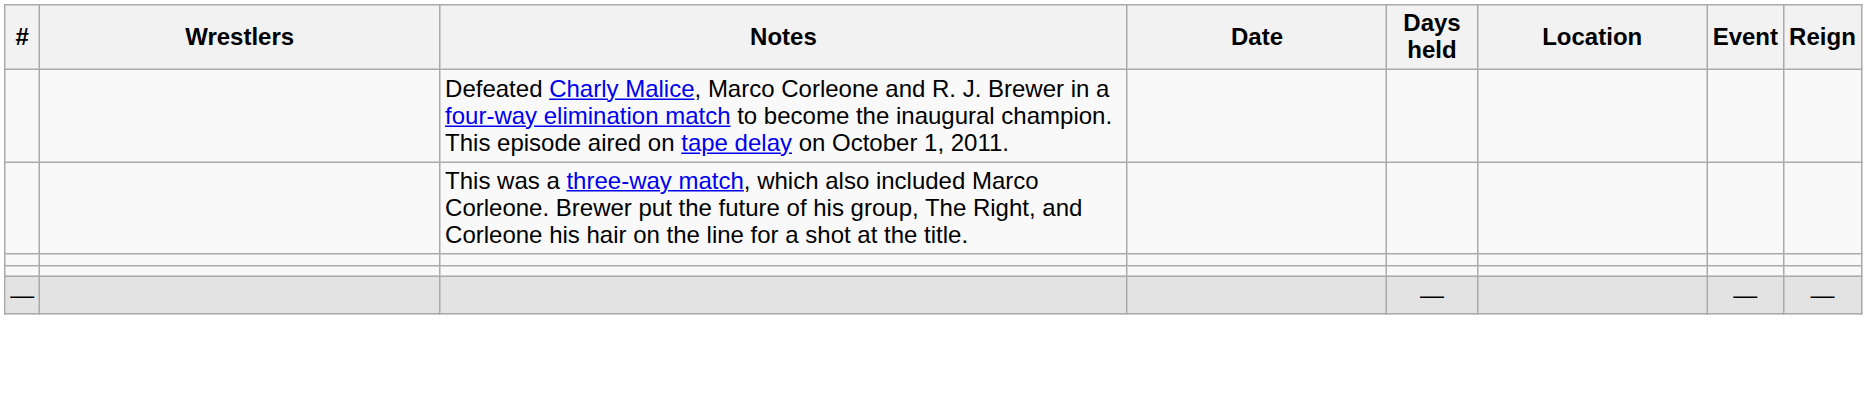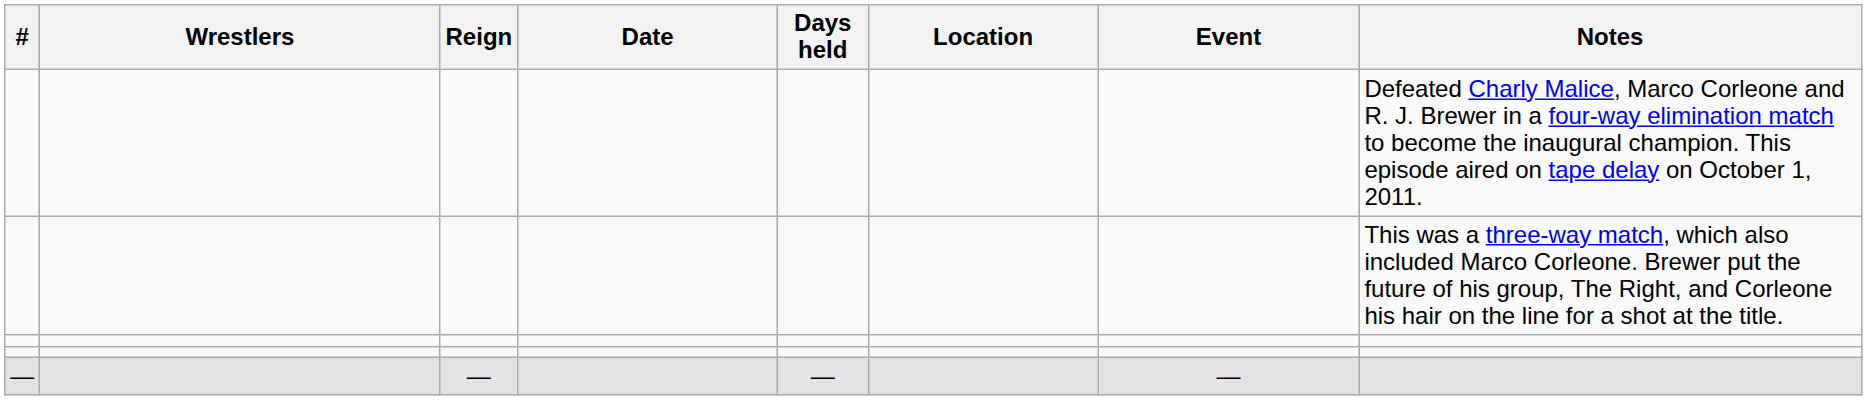columns swapped: (1822, 37) <-> (783, 37)
